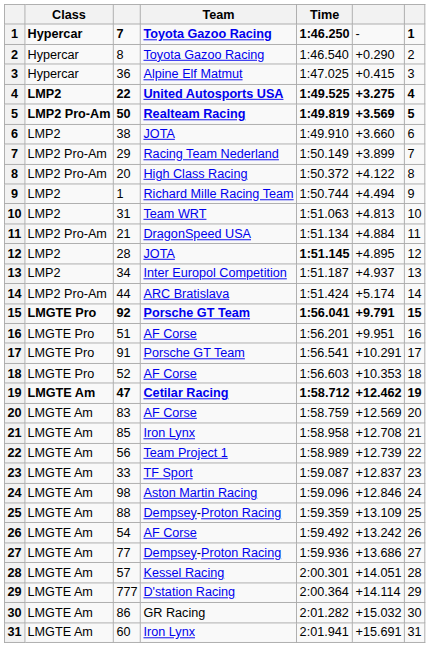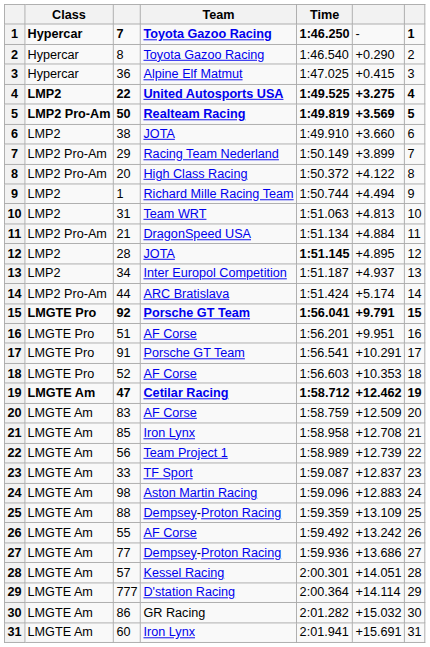(379, 413) +12.569 -> (379, 413) +12.509
(379, 493) +12.846 -> (379, 493) +12.883
(123, 532) 54 -> (123, 532) 55
